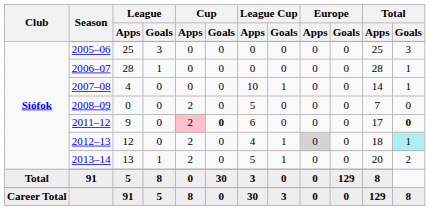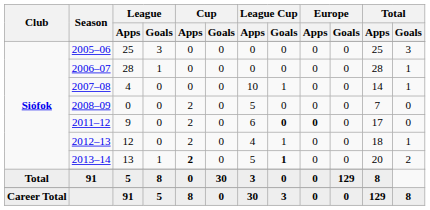(190, 123) pink background -> (190, 123) no background
(221, 123) bold -> (221, 123) normal
(284, 123) normal -> (284, 123) bold
(315, 123) normal -> (315, 123) bold
(408, 123) bold -> (408, 123) normal
(315, 142) lightgrey background -> (315, 142) no background
(408, 142) paleturquoise background -> (408, 142) no background
(190, 160) normal -> (190, 160) bold
(284, 160) normal -> (284, 160) bold
